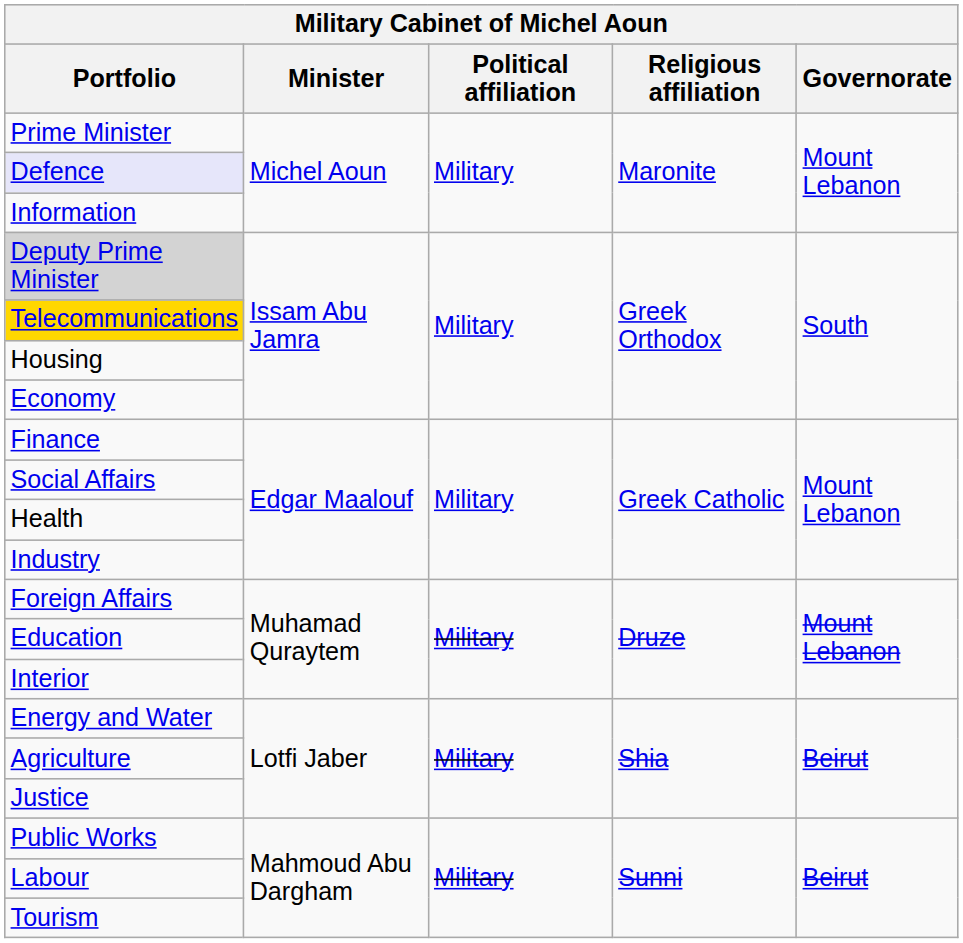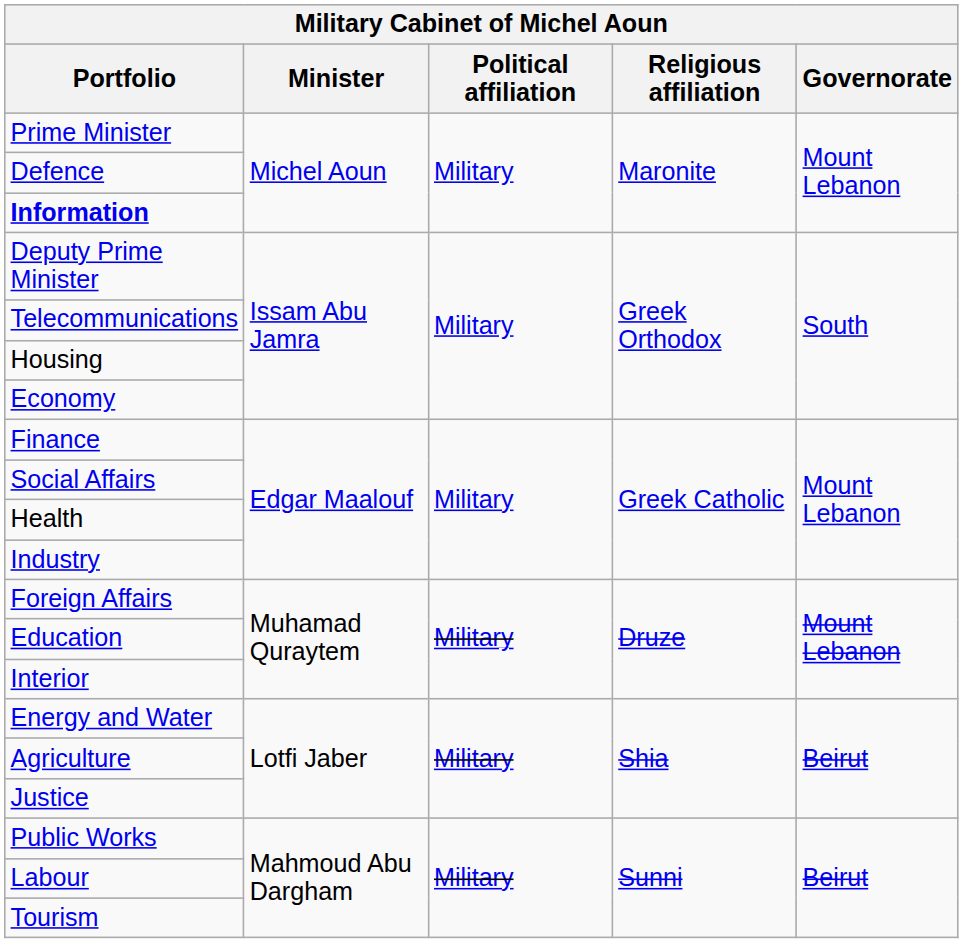(57, 172) lavender background -> (57, 172) no background
(73, 212) normal -> (80, 212) bold
(87, 266) lightgrey background -> (87, 266) no background
(124, 319) gold background -> (124, 319) no background
